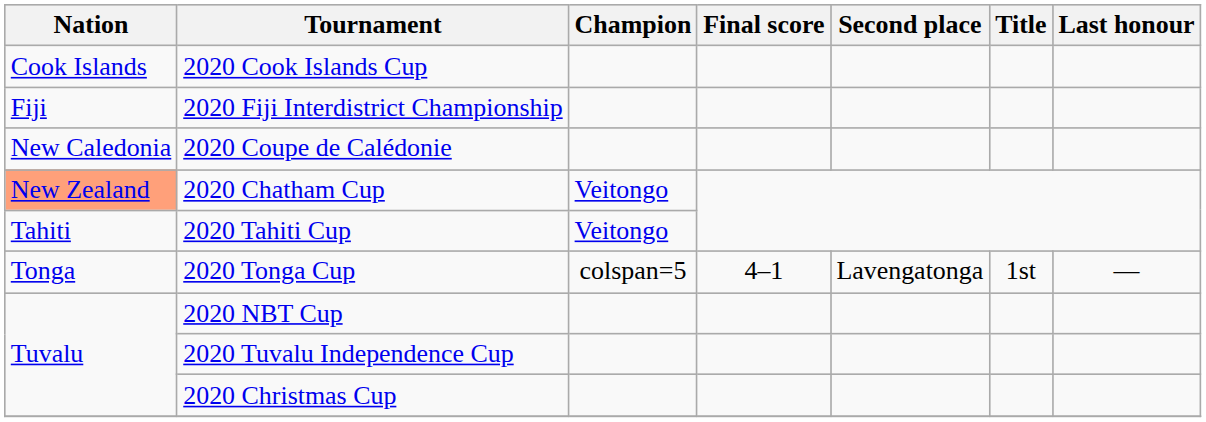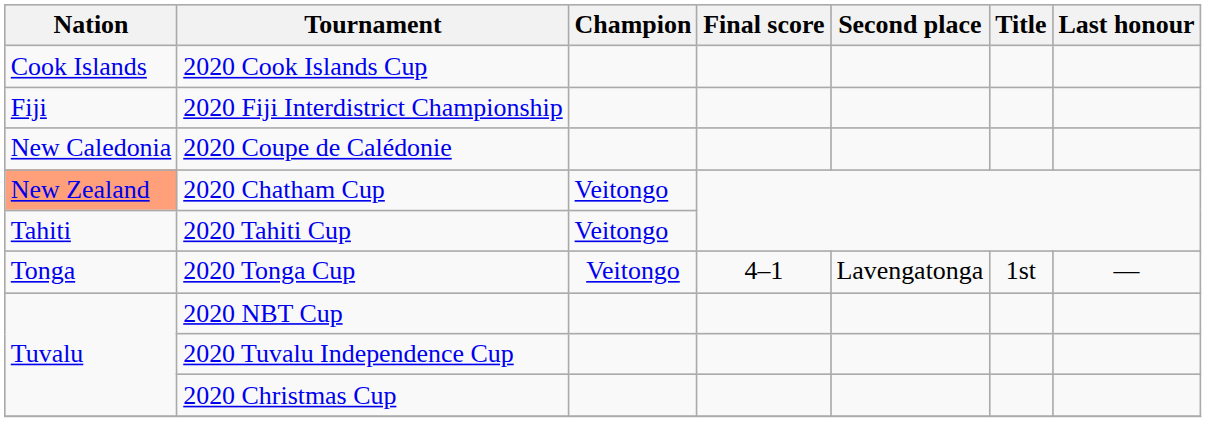(633, 271) colspan=5 -> (633, 271) Veitongo
